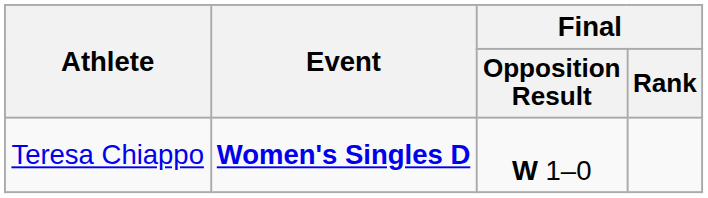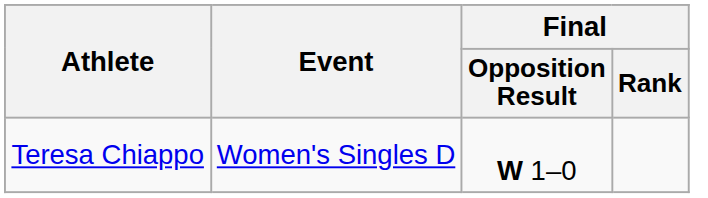(344, 155) bold -> (336, 155) normal
